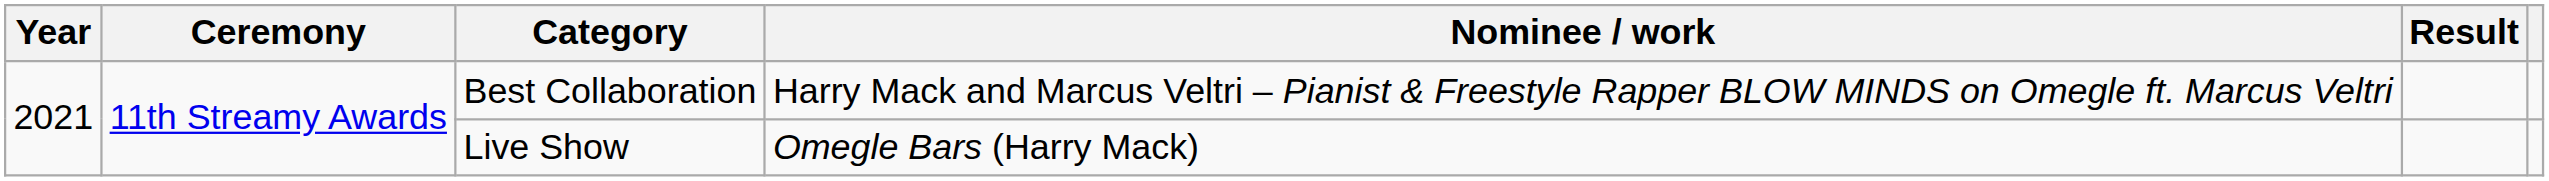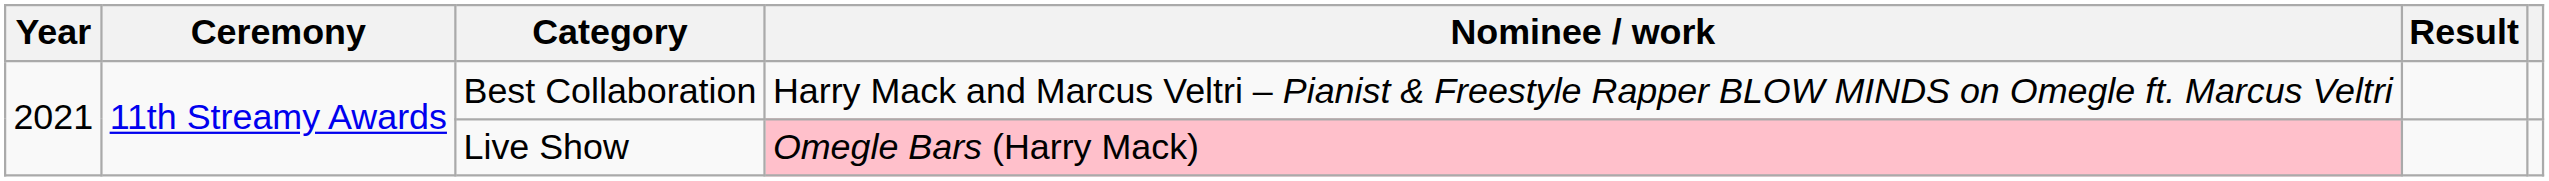(986, 146) no background -> (986, 146) pink background
